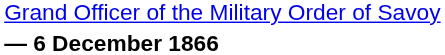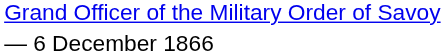(111, 44) bold -> (109, 44) normal
